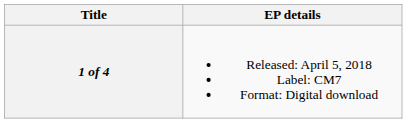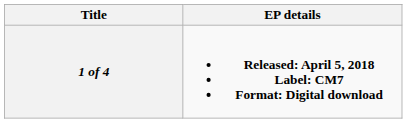(292, 79) normal -> (292, 79) bold
